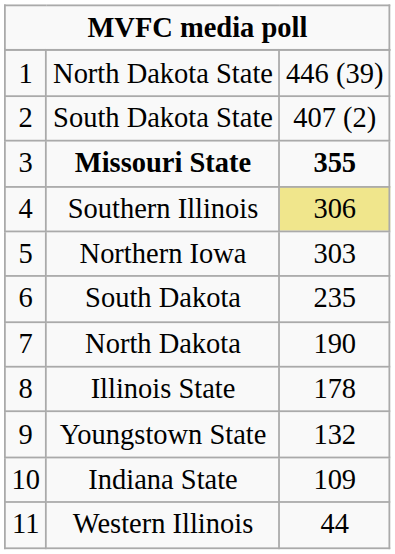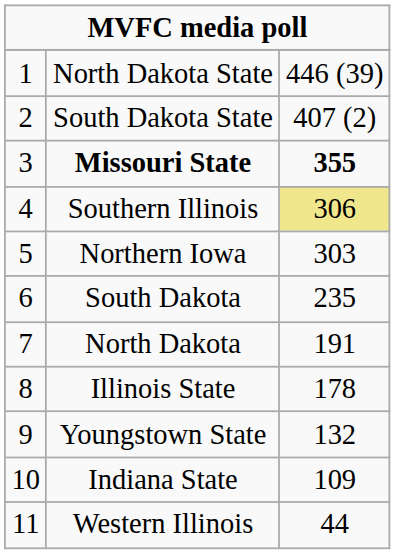(335, 343) 190 -> (335, 343) 191
